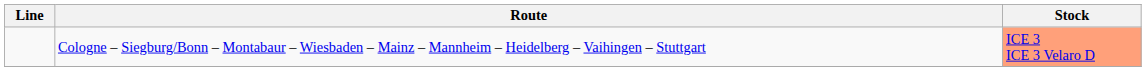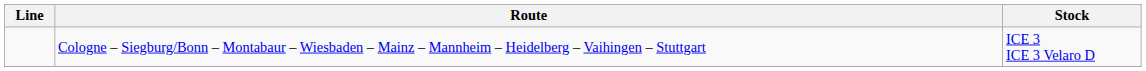(1051, 46) lightsalmon background -> (1051, 46) no background
